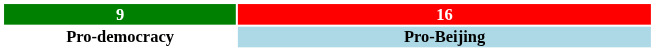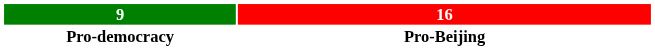(445, 37) lightblue background -> (445, 37) no background
